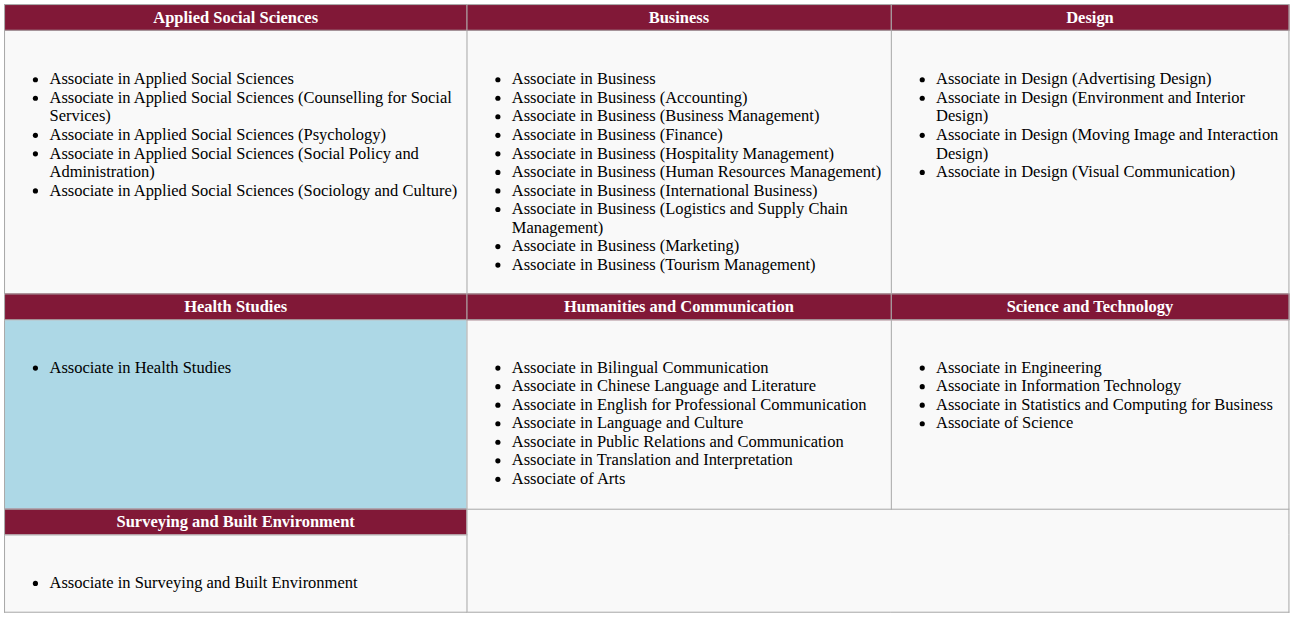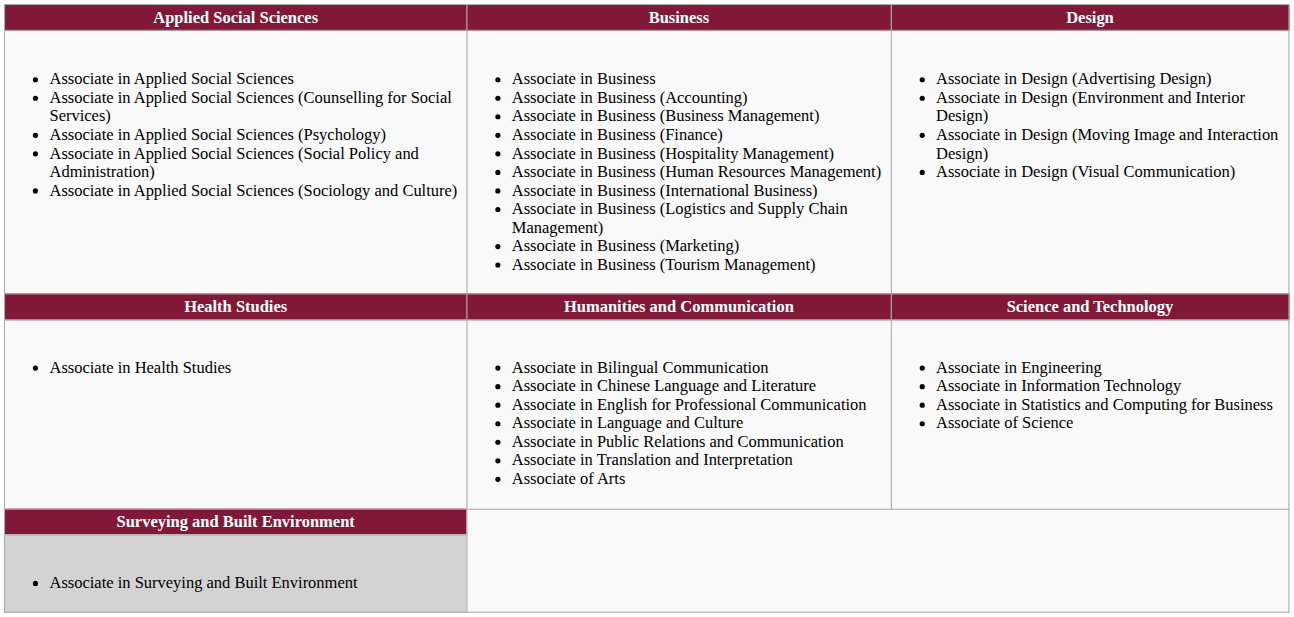(236, 368) lightblue background -> (236, 368) no background
(236, 583) no background -> (236, 583) lightgrey background
